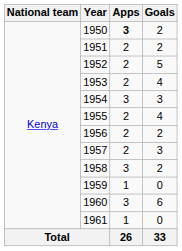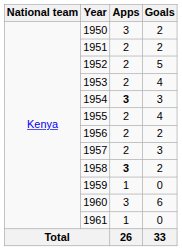(126, 30) bold -> (126, 30) normal
(126, 99) normal -> (126, 99) bold
(126, 168) normal -> (126, 168) bold
